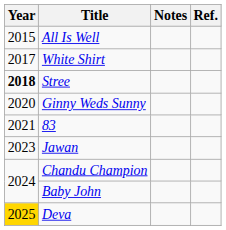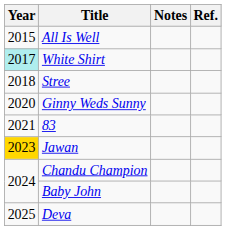(22, 59) no background -> (22, 59) paleturquoise background
(22, 81) bold -> (22, 81) normal
(22, 147) no background -> (22, 147) gold background
(22, 214) gold background -> (22, 214) no background
